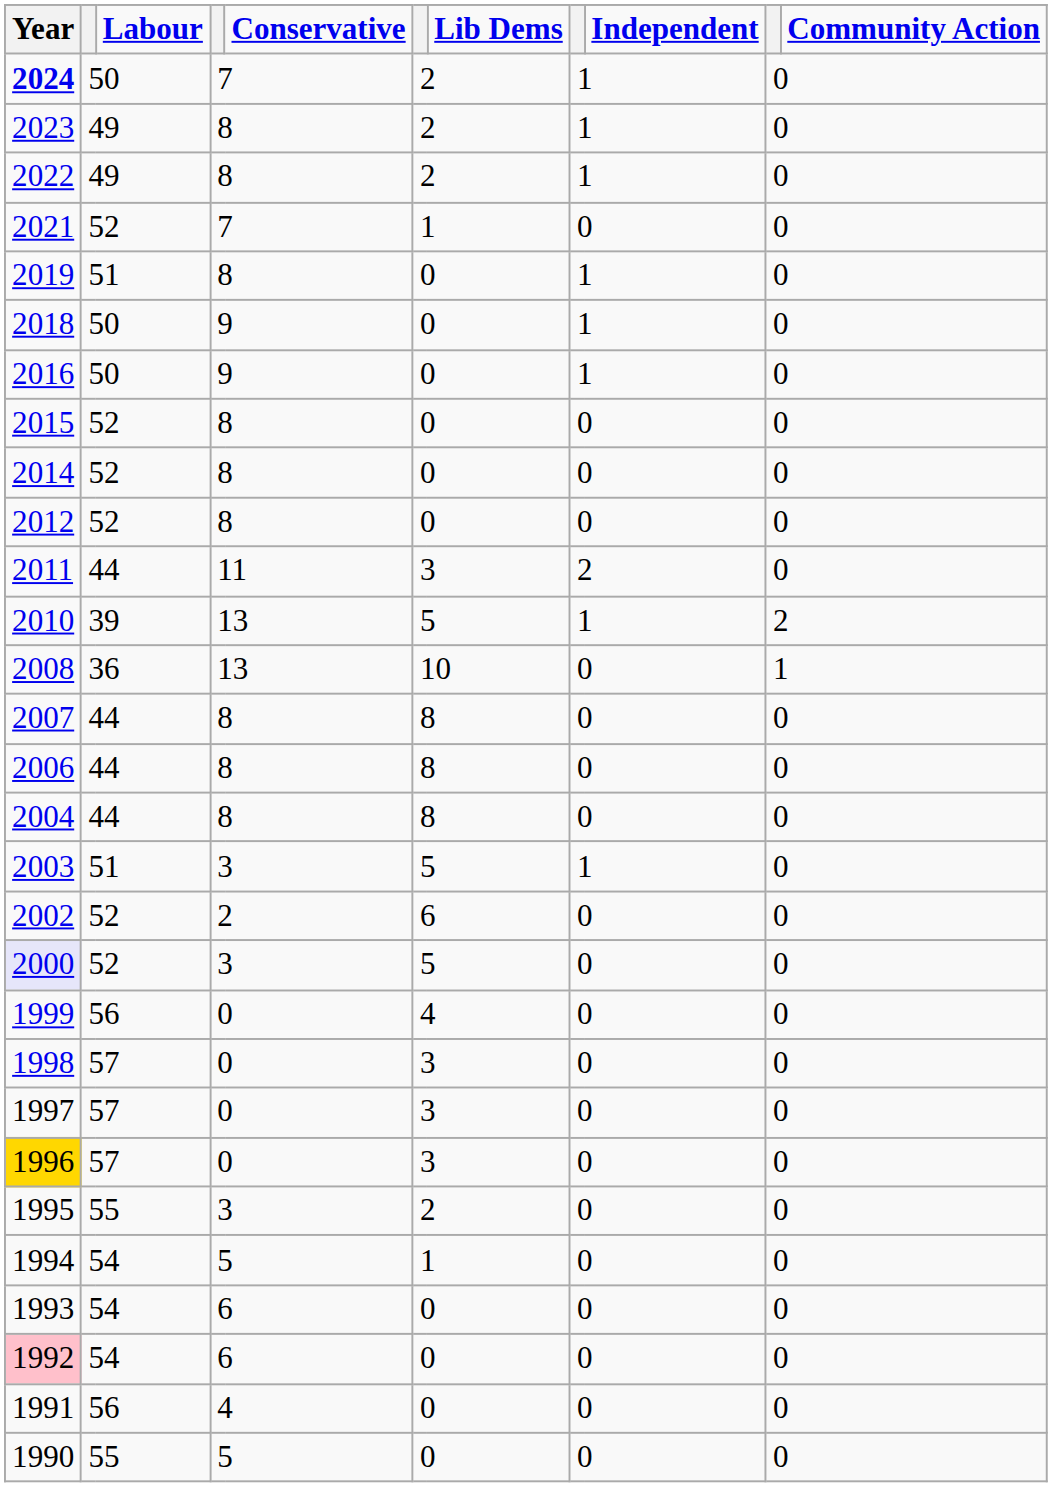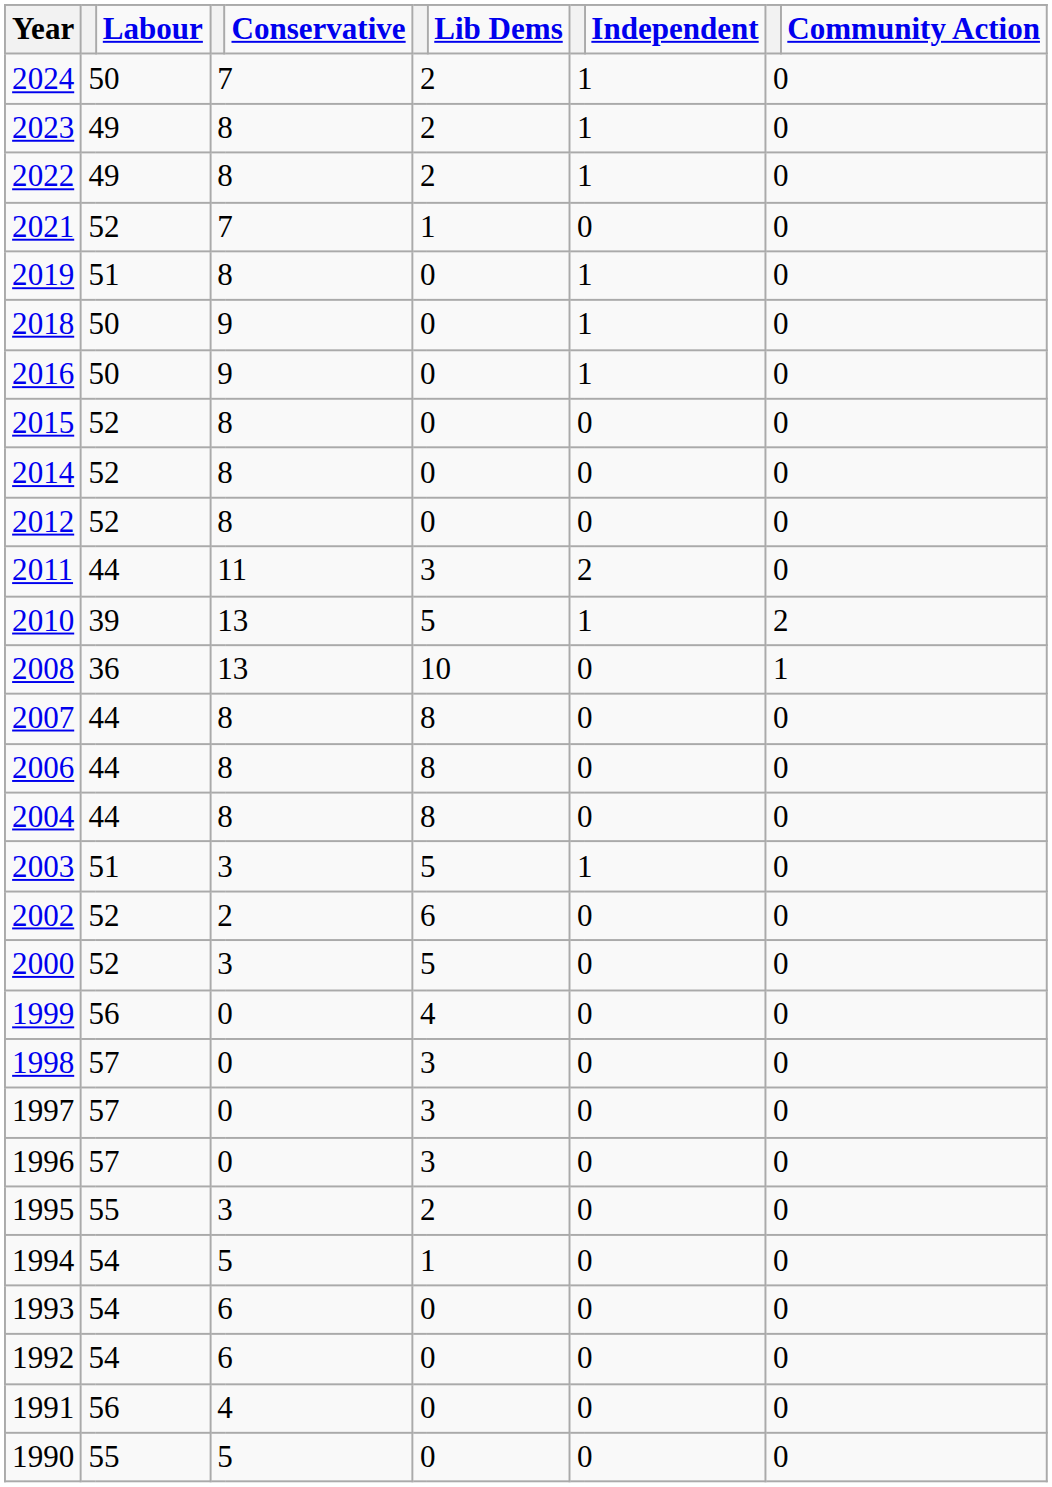(43, 78) bold -> (43, 78) normal
(43, 964) lavender background -> (43, 964) no background
(43, 1161) gold background -> (43, 1161) no background
(43, 1358) pink background -> (43, 1358) no background
